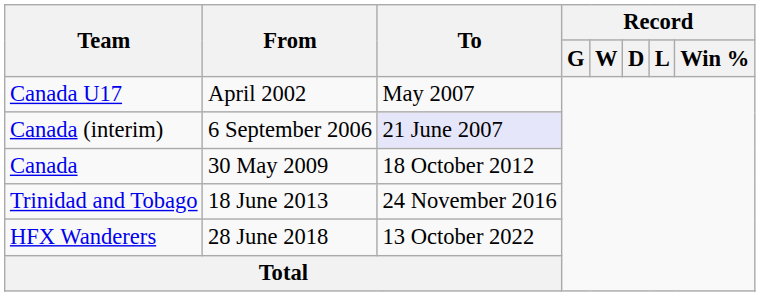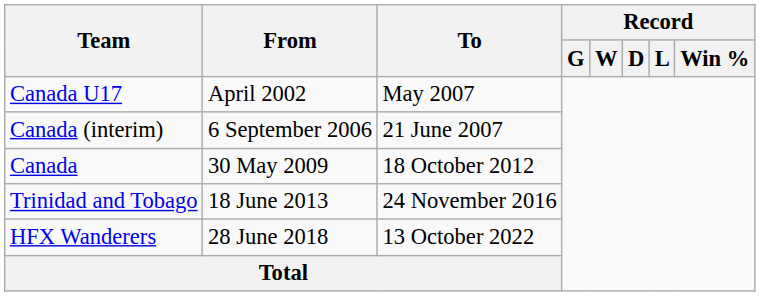(443, 129) lavender background -> (443, 129) no background
